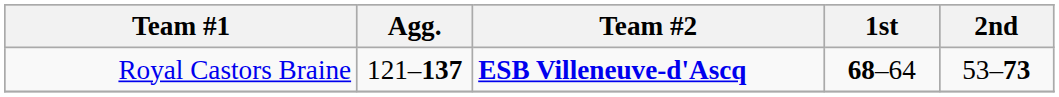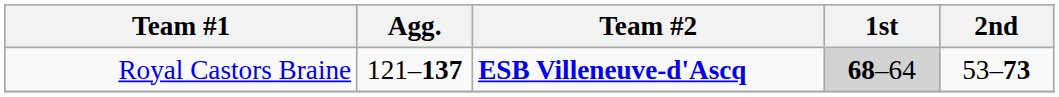(882, 69) no background -> (882, 69) lightgrey background
